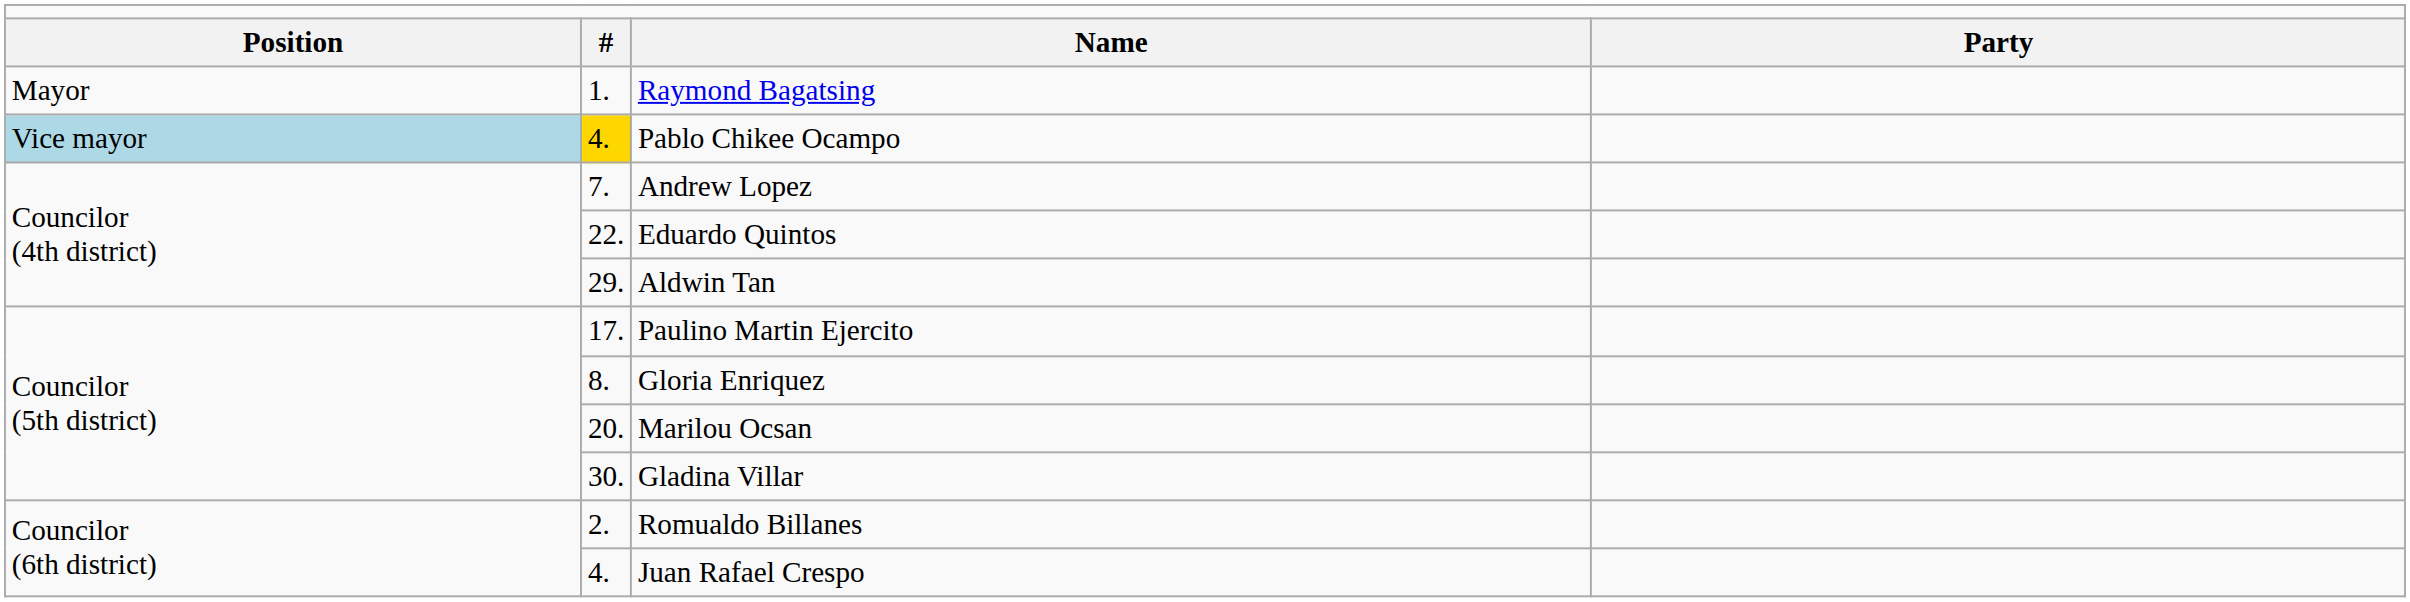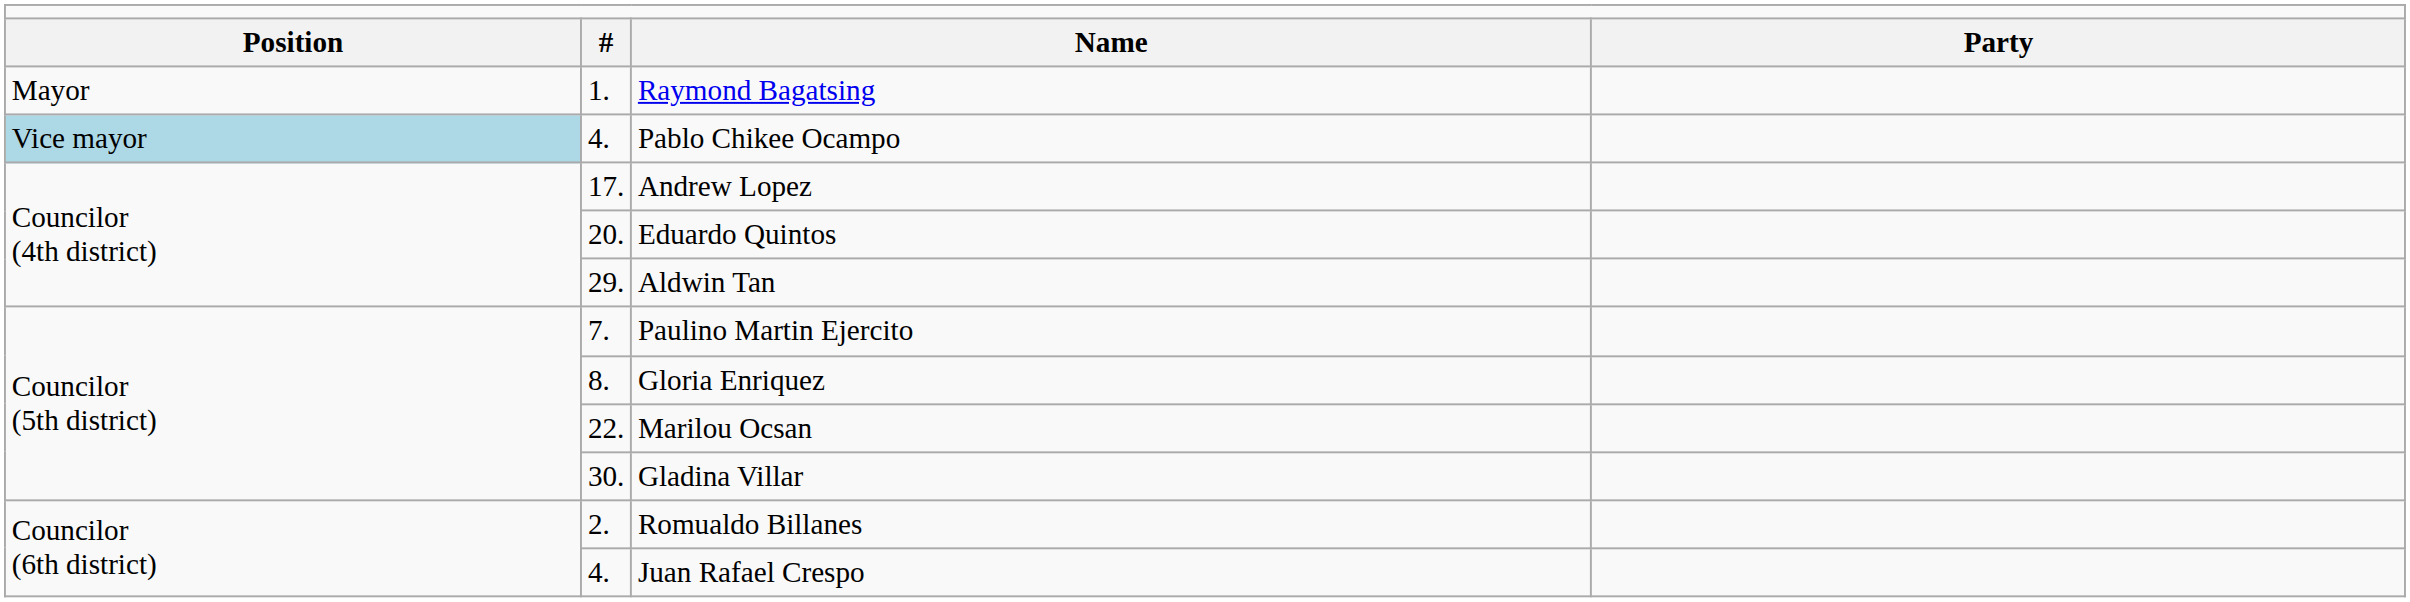(599, 138) gold background -> (599, 138) no background
(599, 186) 7. -> (606, 186) 17.
(606, 234) 22. -> (606, 234) 20.
(606, 331) 17. -> (599, 331) 7.
(606, 427) 20. -> (606, 427) 22.
